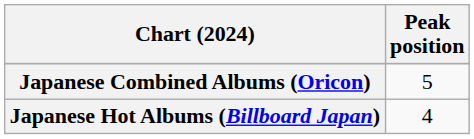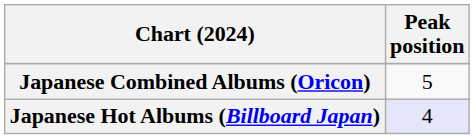(427, 116) no background -> (427, 116) lavender background
